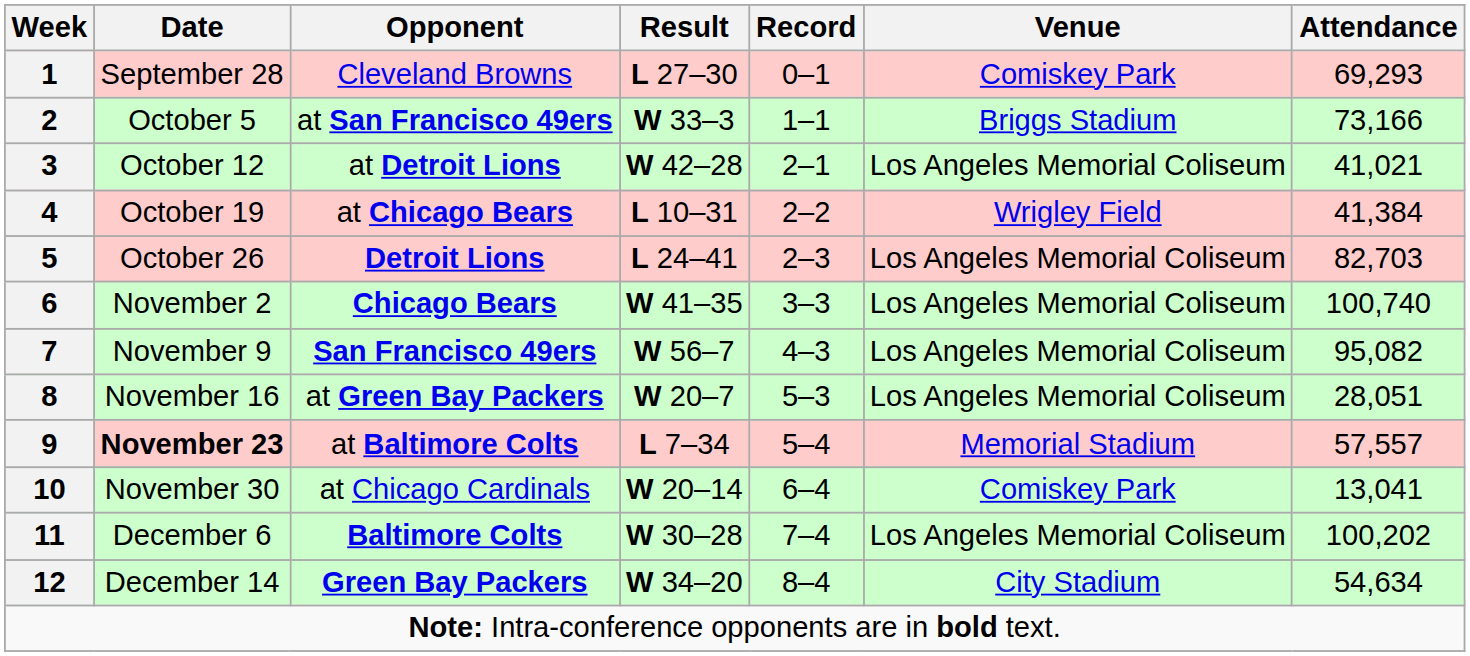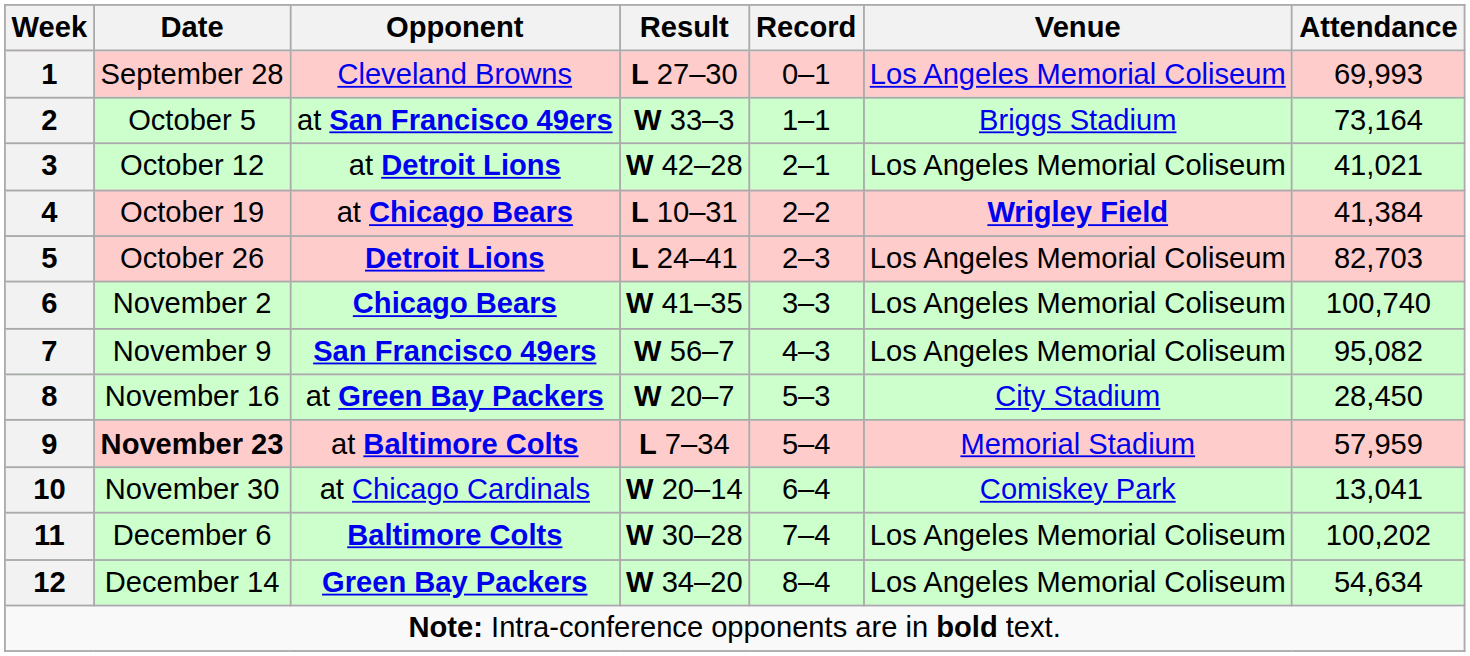(1078, 73) Comiskey Park -> (1078, 73) Los Angeles Memorial Coliseum
(1378, 73) 69,293 -> (1378, 73) 69,993
(1378, 119) 73,166 -> (1378, 119) 73,164
(1078, 212) normal -> (1078, 212) bold
(1078, 397) Los Angeles Memorial Coliseum -> (1078, 397) City Stadium
(1378, 397) 28,051 -> (1378, 397) 28,450
(1378, 443) 57,557 -> (1378, 443) 57,959
(1078, 581) City Stadium -> (1078, 581) Los Angeles Memorial Coliseum
